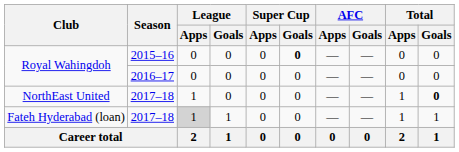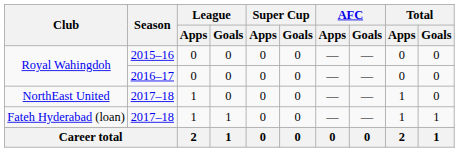(298, 55) bold -> (298, 55) normal
(436, 96) bold -> (436, 96) normal
(194, 117) lightgrey background -> (194, 117) no background
